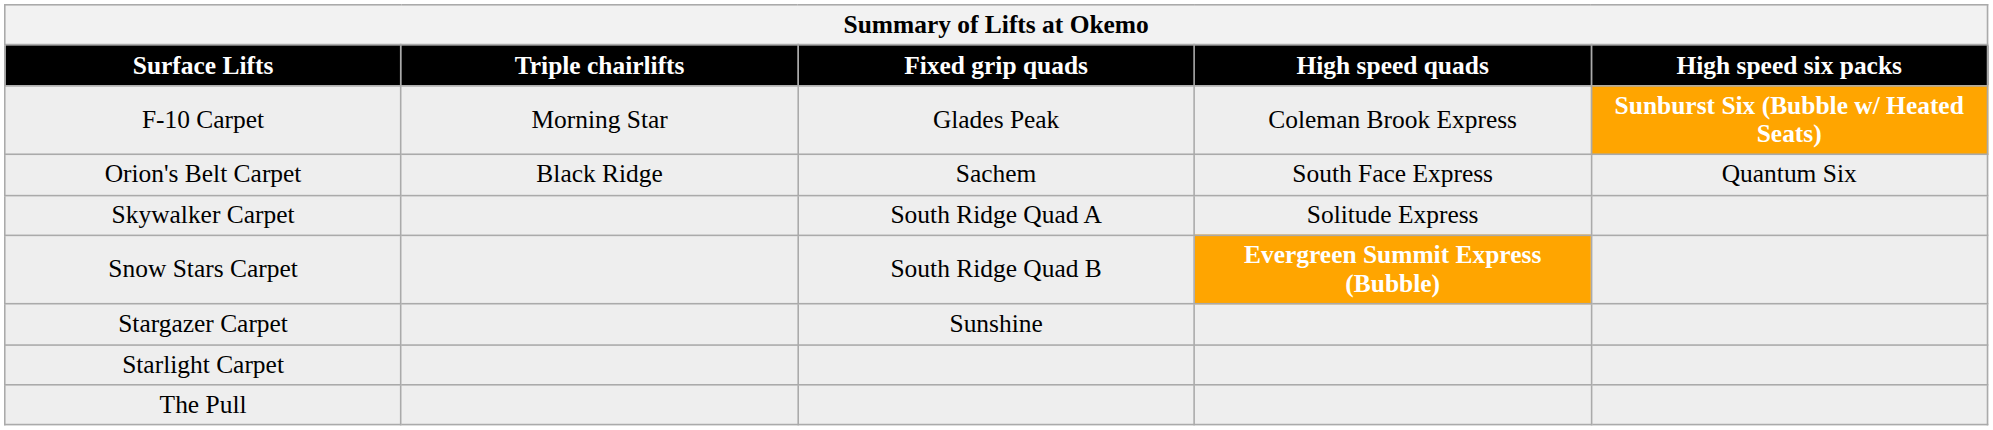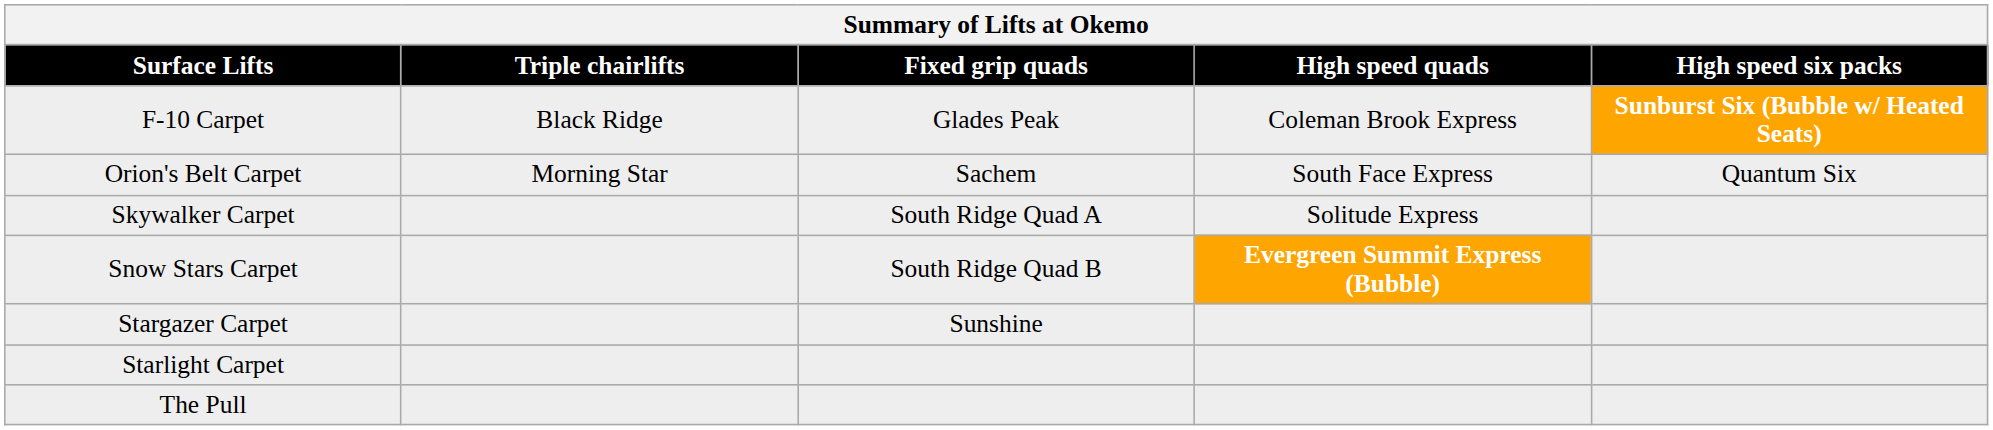(600, 119) Morning Star -> (600, 119) Black Ridge
(600, 174) Black Ridge -> (600, 174) Morning Star
